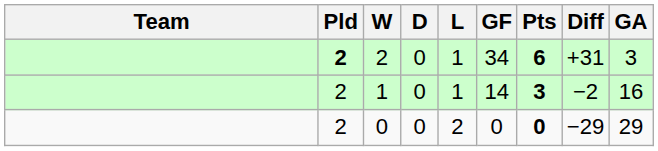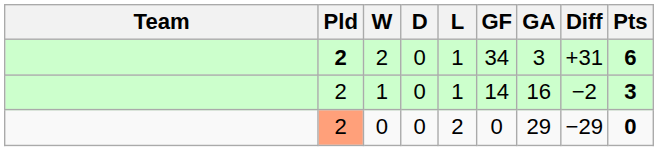columns swapped: (631, 22) <-> (539, 22)
(341, 127) no background -> (341, 127) lightsalmon background
